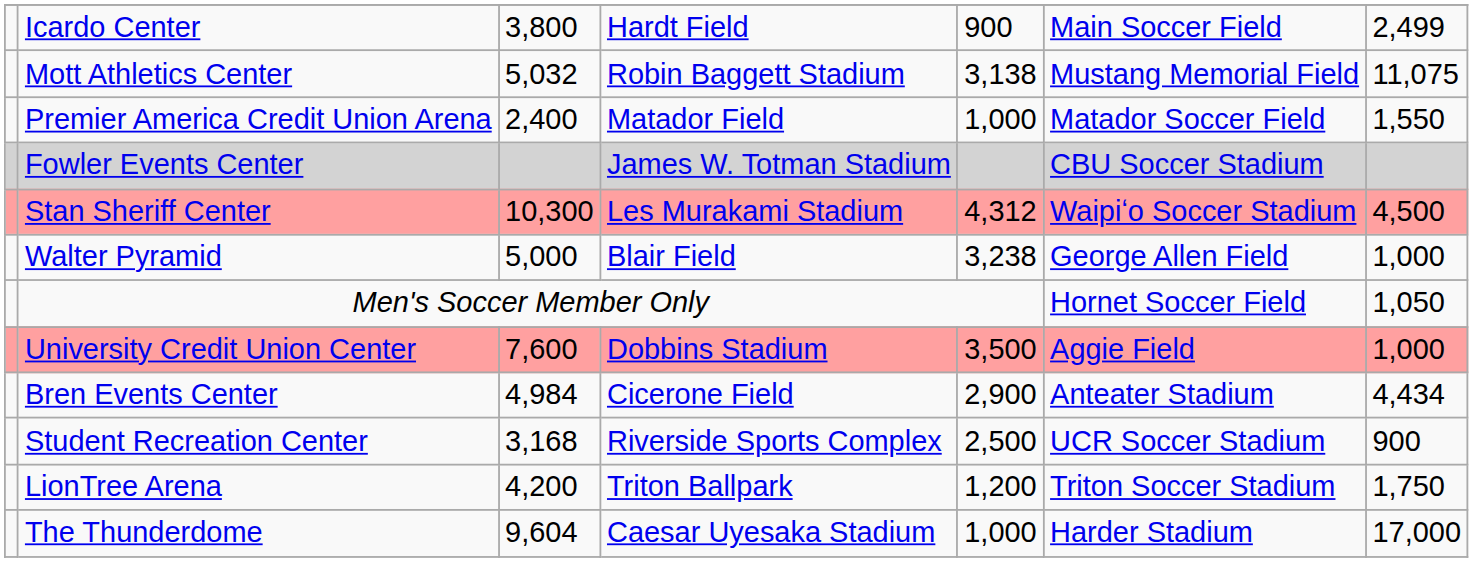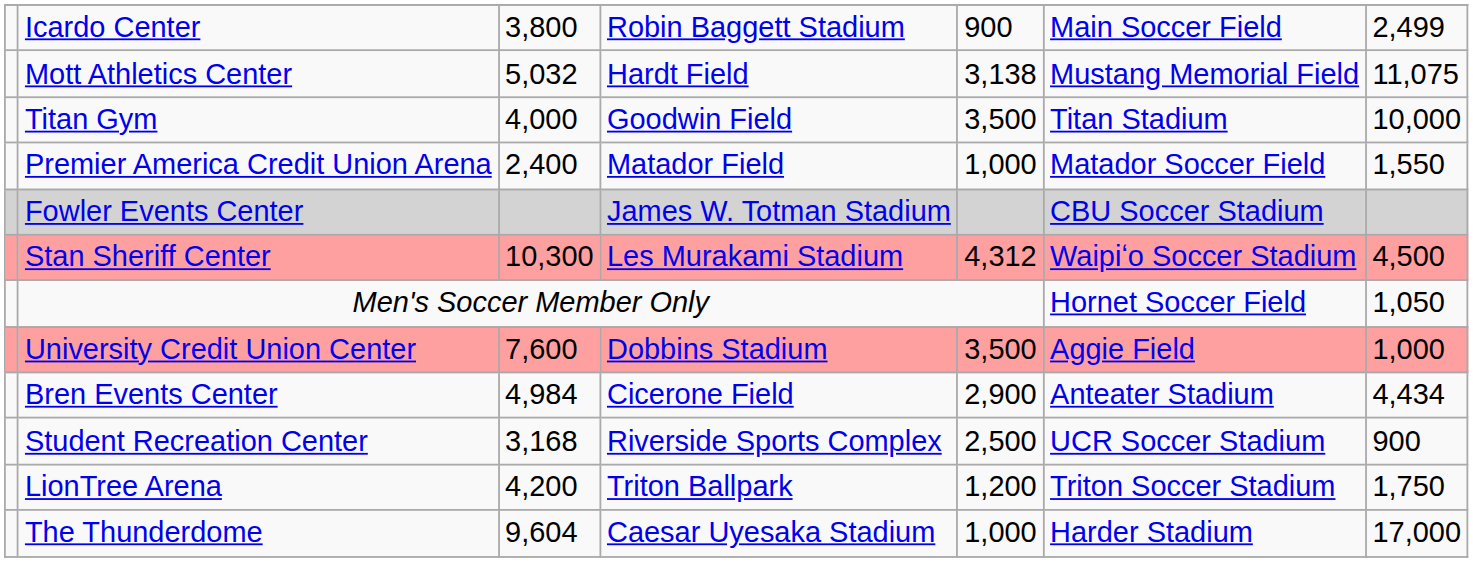(678, 27) Hardt Field -> (756, 27) Robin Baggett Stadium
(756, 73) Robin Baggett Stadium -> (678, 73) Hardt Field
+ row: (91, 119)
- row: (123, 257)
